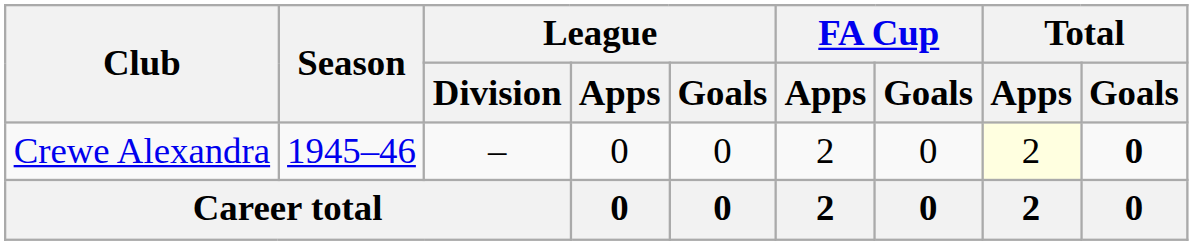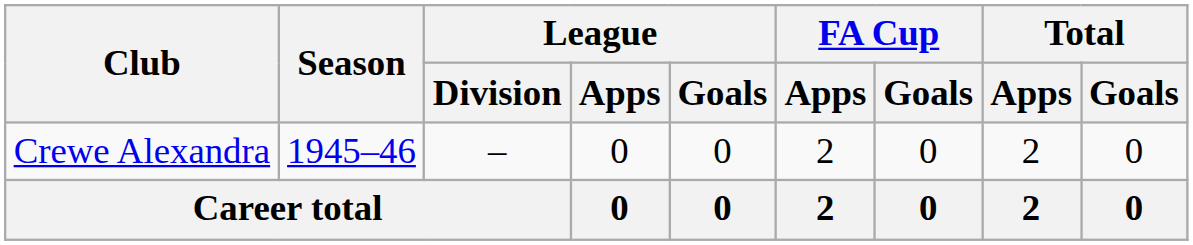(1031, 150) lightyellow background -> (1031, 150) no background
(1134, 150) bold -> (1134, 150) normal
